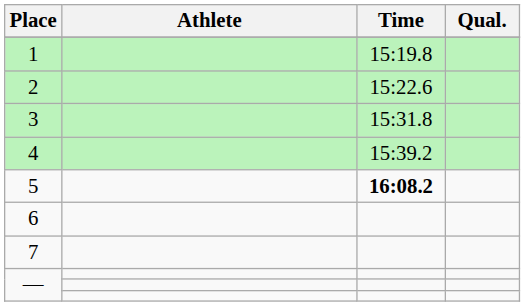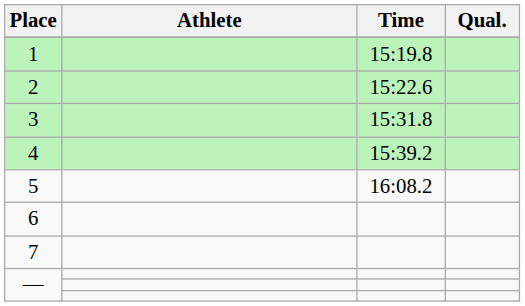(401, 185) bold -> (401, 185) normal
